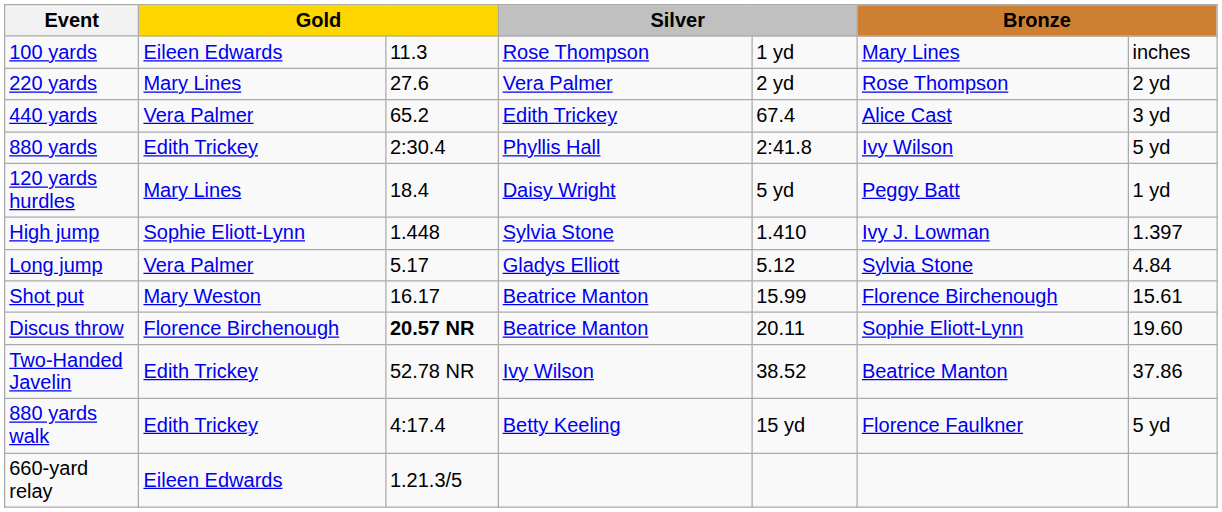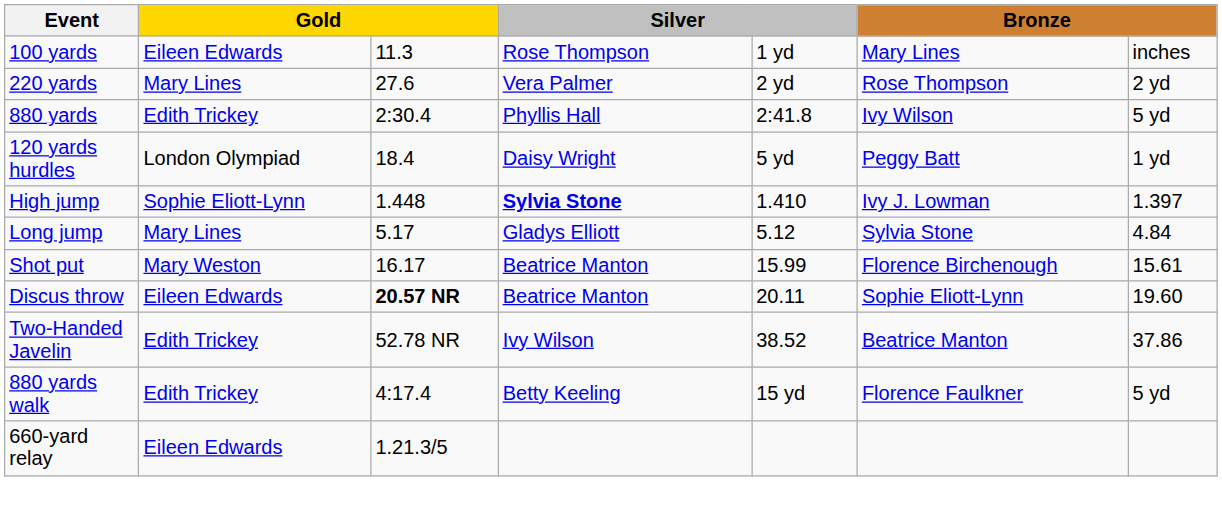- row: (53, 115)
(192, 190) Mary Lines -> (222, 158) London Olympiad
(558, 233) normal -> (562, 201) bold
(198, 264) Vera Palmer -> (192, 233) Mary Lines
(241, 328) Florence Birchenough -> (213, 296) Eileen Edwards
